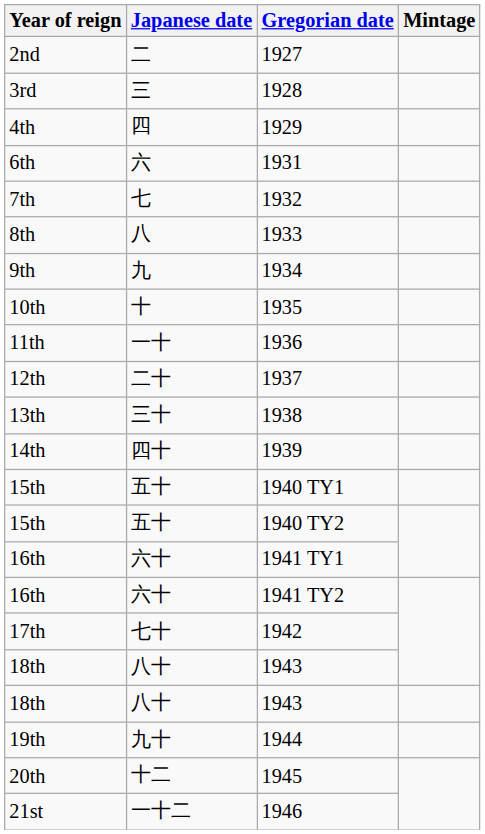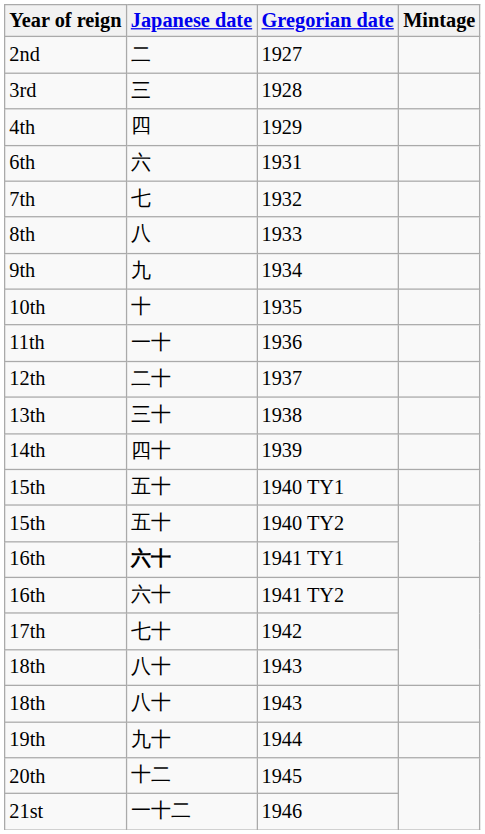(151, 558) normal -> (151, 558) bold
